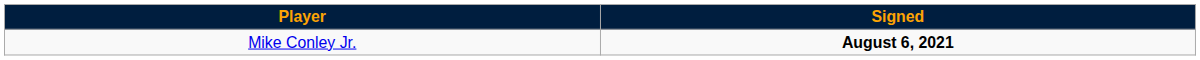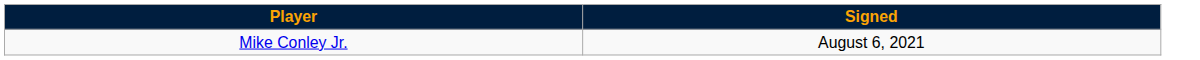(898, 42) bold -> (871, 42) normal
